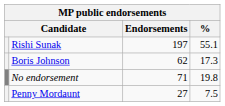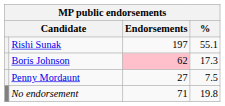(182, 61) no background -> (182, 61) pink background
rows swapped: (46, 93) <-> (45, 77)
